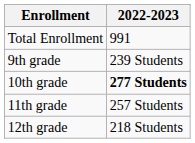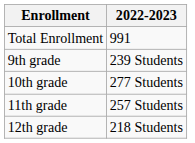(148, 82) bold -> (146, 82) normal
